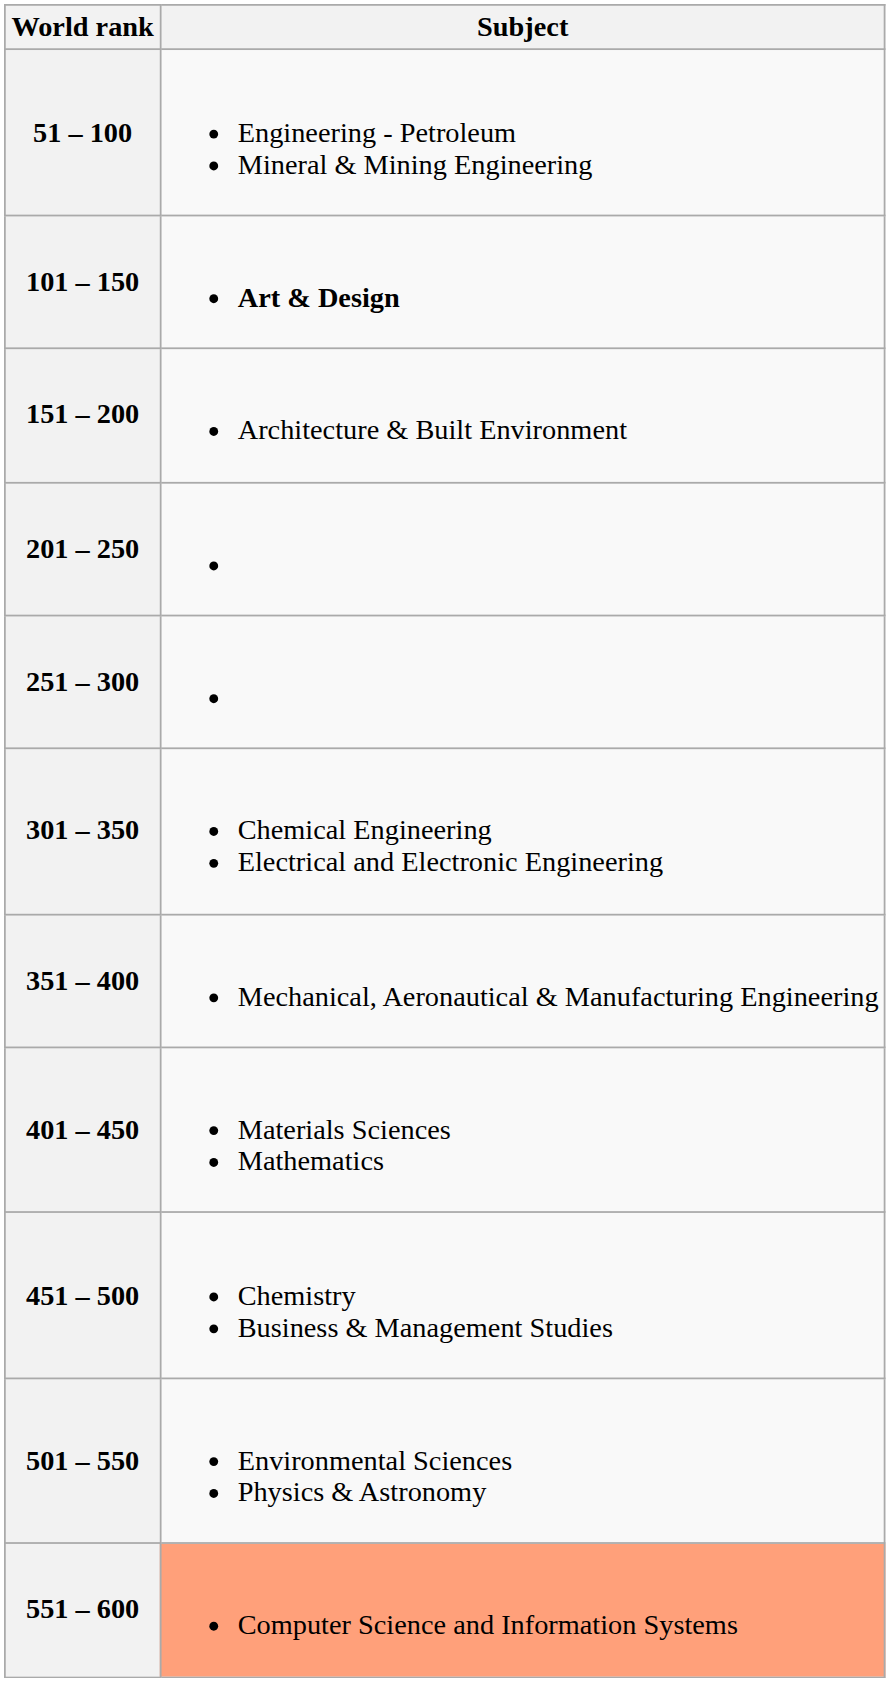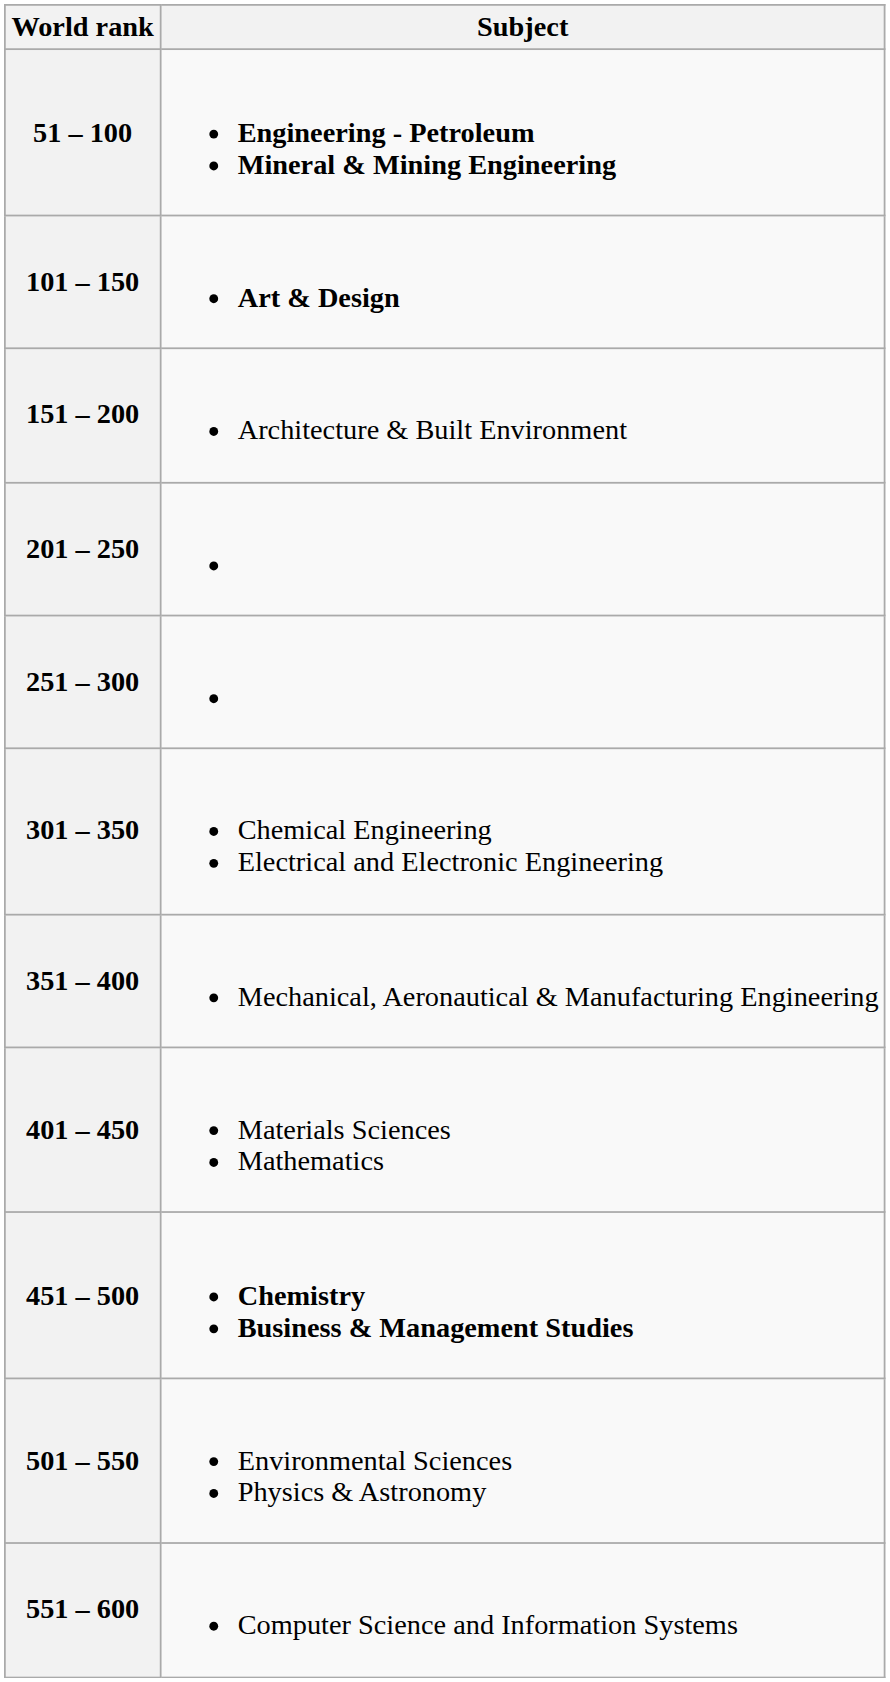(523, 148) normal -> (523, 148) bold
(523, 1311) normal -> (523, 1311) bold
(523, 1626) lightsalmon background -> (523, 1626) no background
